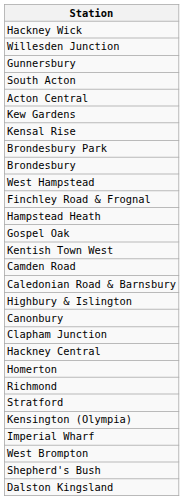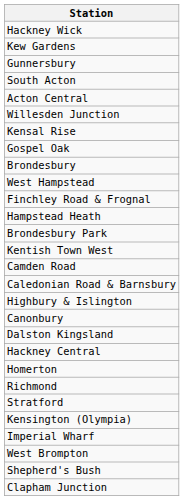(63, 47) Willesden Junction -> (41, 47) Kew Gardens
(41, 115) Kew Gardens -> (63, 115) Willesden Junction
(57, 148) Brondesbury Park -> (38, 148) Gospel Oak
(38, 233) Gospel Oak -> (57, 233) Brondesbury Park
(57, 335) Clapham Junction -> (60, 335) Dalston Kingsland
(60, 487) Dalston Kingsland -> (57, 487) Clapham Junction
